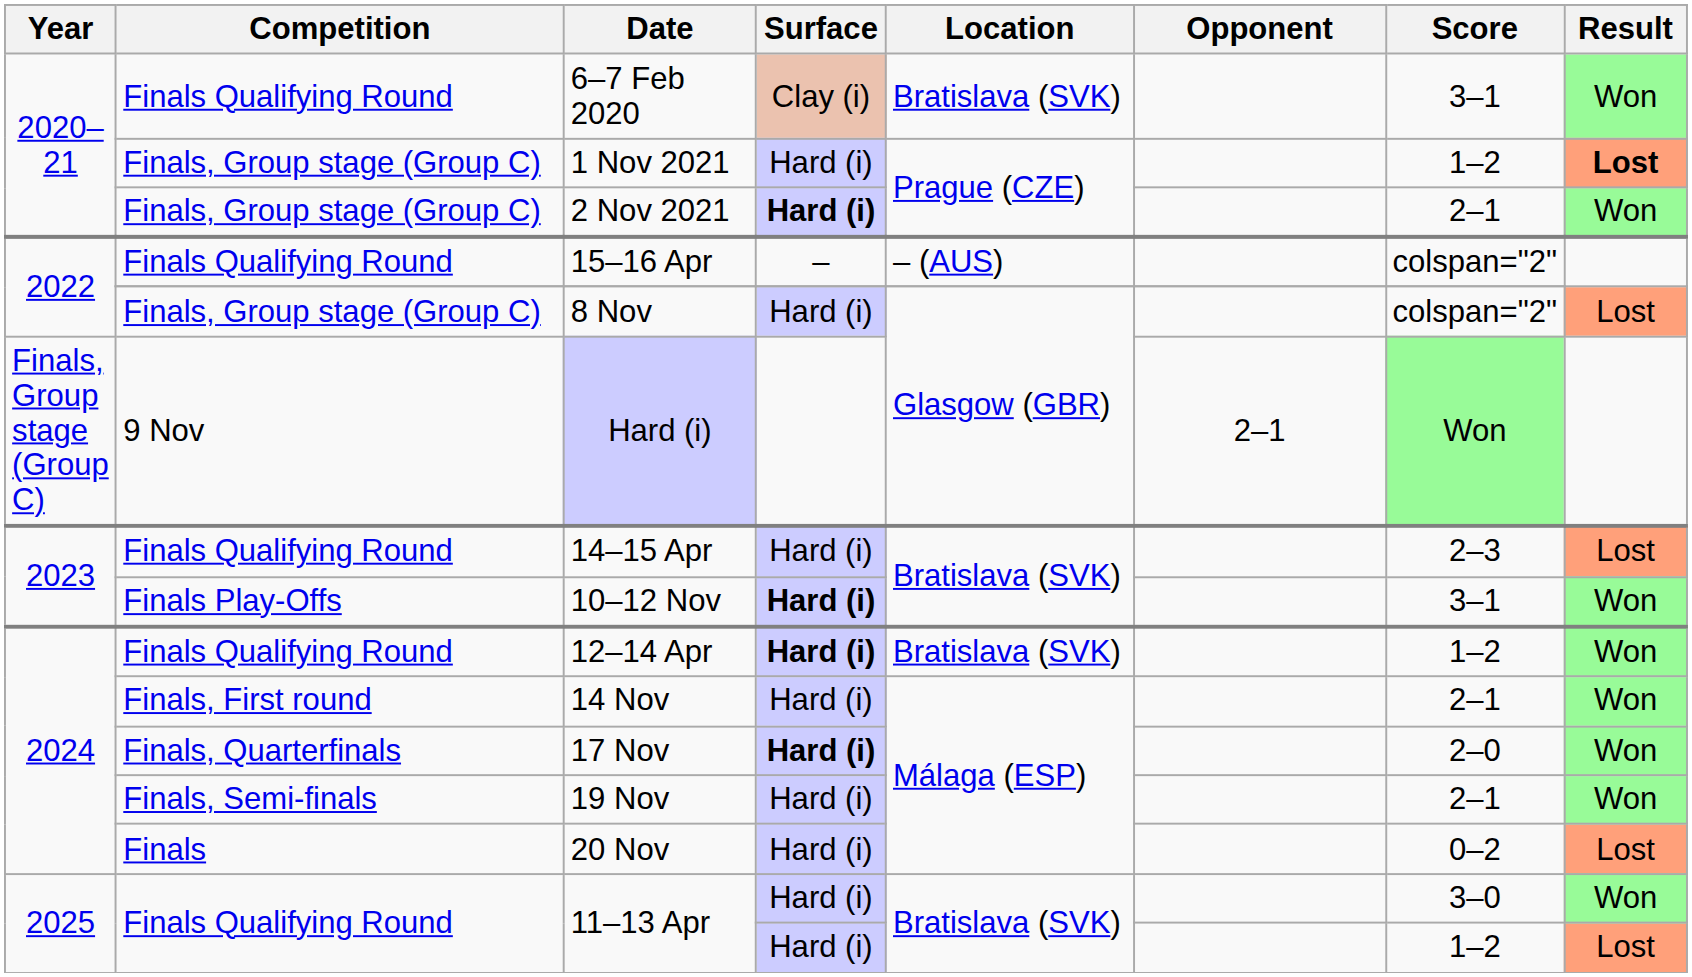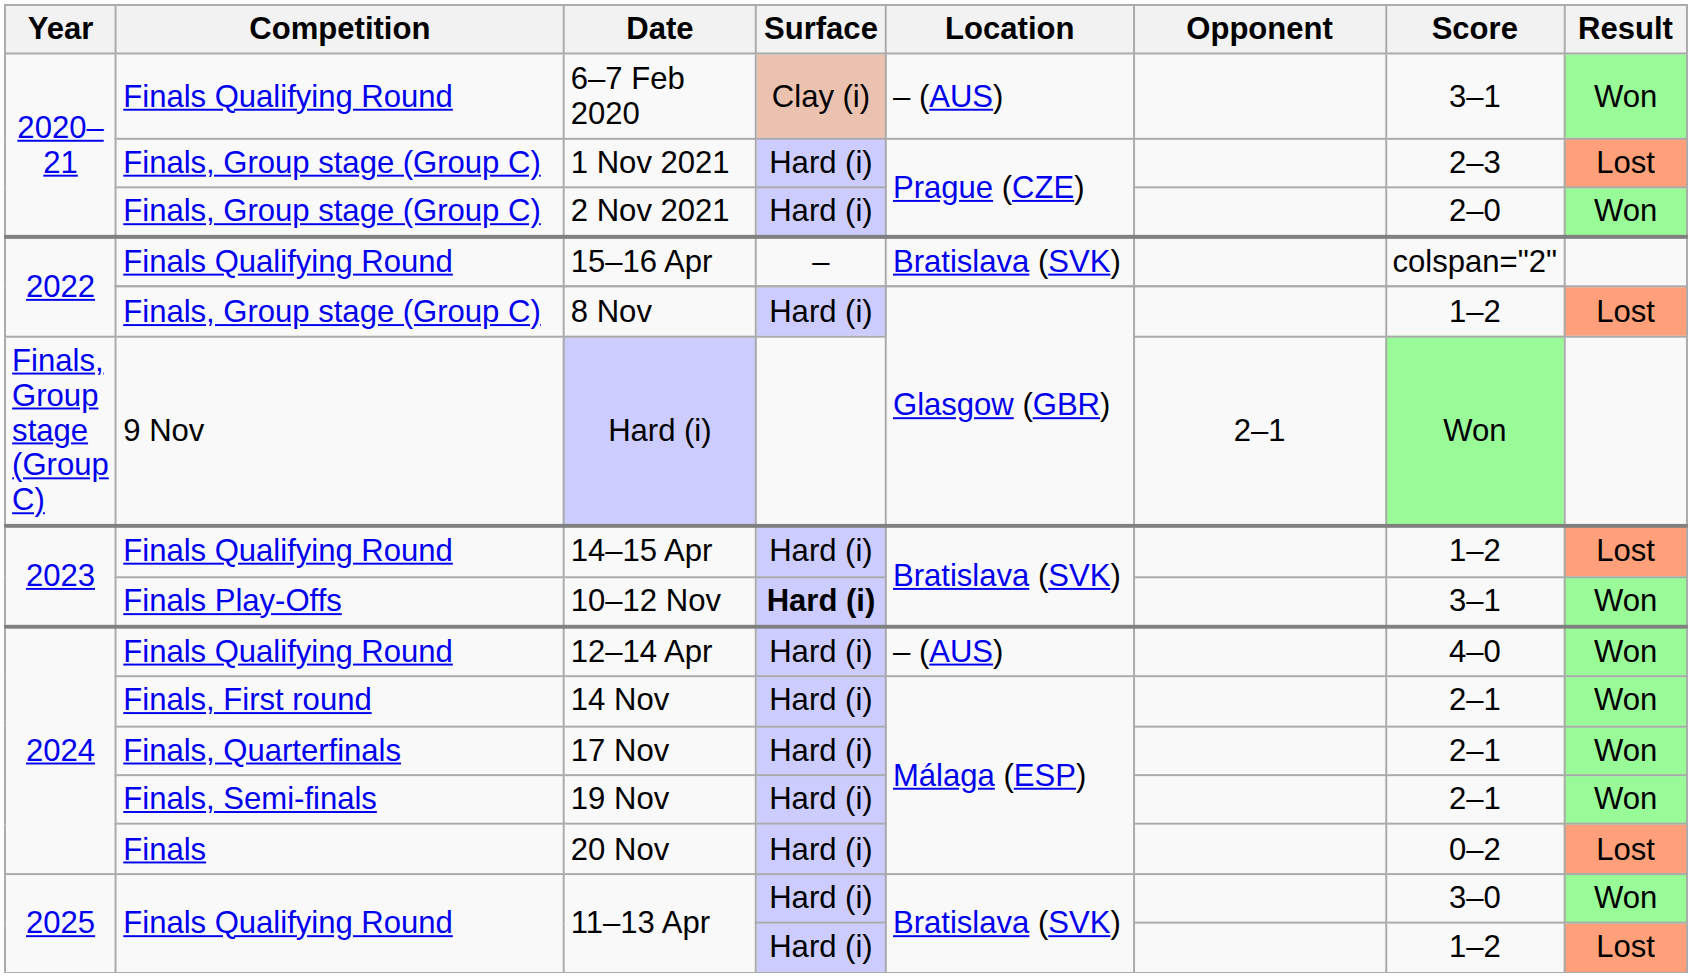(1007, 95) Bratislava (SVK) -> (948, 95) – (AUS)
(1475, 162) 1–2 -> (1475, 162) 2–3
(1626, 162) bold -> (1626, 162) normal
(821, 211) bold -> (821, 211) normal
(1475, 211) 2–1 -> (1475, 211) 2–0
(948, 261) – (AUS) -> (1007, 261) Bratislava (SVK)
(1475, 311) colspan="2" -> (1475, 311) 1–2
(1475, 551) 2–3 -> (1475, 551) 1–2
(821, 651) bold -> (821, 651) normal
(1007, 651) Bratislava (SVK) -> (948, 651) – (AUS)
(1475, 651) 1–2 -> (1475, 651) 4–0
(821, 750) bold -> (821, 750) normal
(1475, 750) 2–0 -> (1475, 750) 2–1
